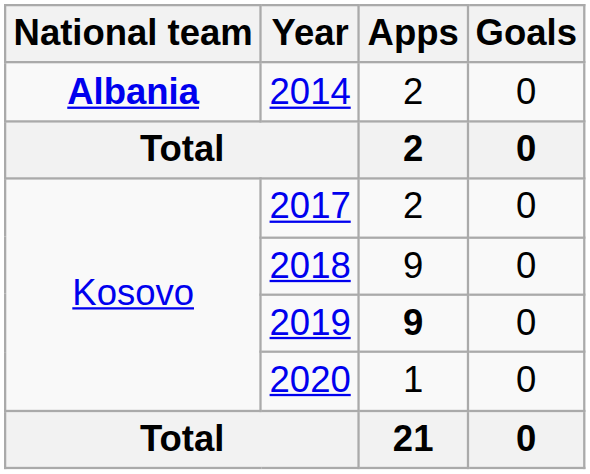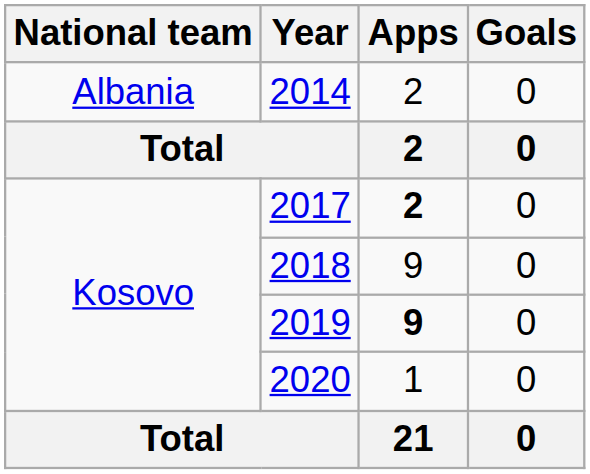(133, 91) bold -> (133, 91) normal
(413, 206) normal -> (413, 206) bold
